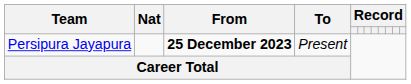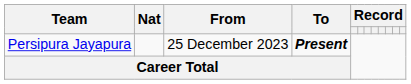(229, 44) bold -> (228, 44) normal
(323, 44) normal -> (321, 44) bold
